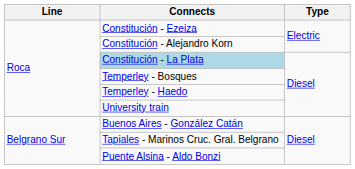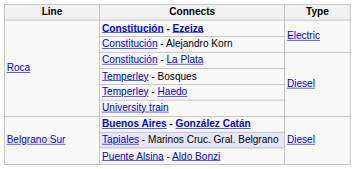(149, 28) normal -> (153, 28) bold
(153, 60) lightblue background -> (153, 60) no background
(172, 124) normal -> (176, 124) bold
(190, 140) no background -> (190, 140) lavender background
